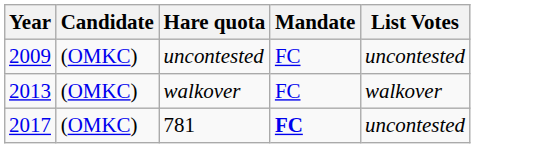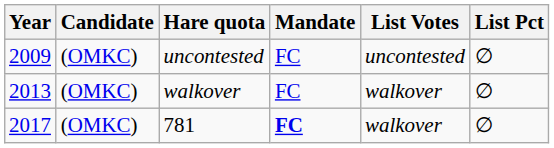+ column: (509, 21)
(415, 125) uncontested -> (403, 125) walkover
